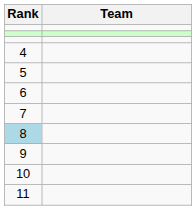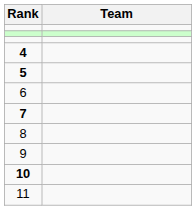(23, 52) normal -> (23, 52) bold
(23, 72) normal -> (23, 72) bold
(23, 113) normal -> (23, 113) bold
(23, 133) lightblue background -> (23, 133) no background
(23, 174) normal -> (23, 174) bold
